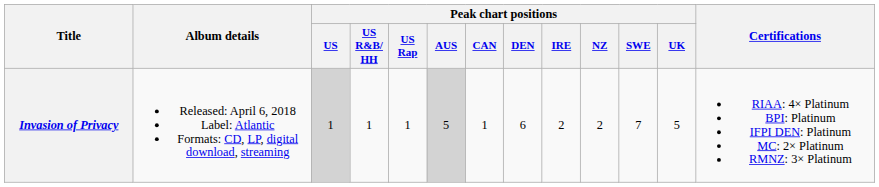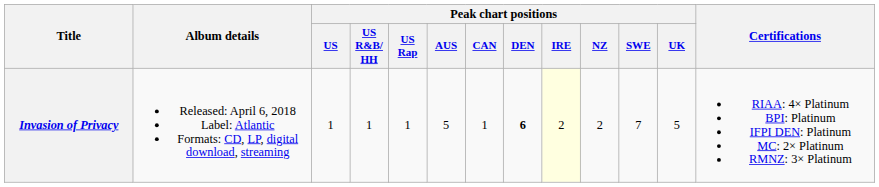(331, 125) lightgrey background -> (331, 125) no background
(446, 125) lightgrey background -> (446, 125) no background
(523, 125) normal -> (523, 125) bold
(561, 125) no background -> (561, 125) lightyellow background
